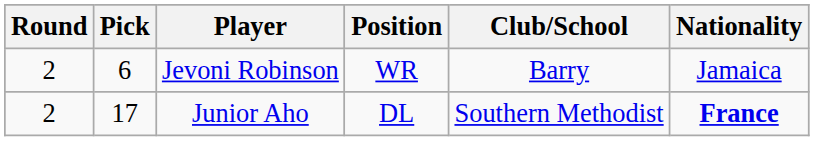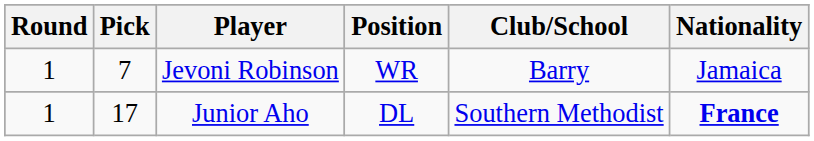(49, 70) 2 -> (49, 70) 1
(125, 70) 6 -> (125, 70) 7
(49, 113) 2 -> (49, 113) 1
